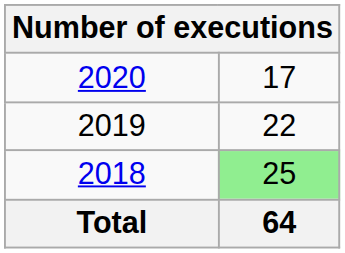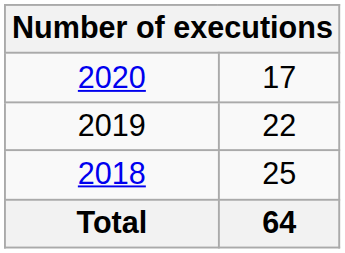(279, 174) lightgreen background -> (279, 174) no background
